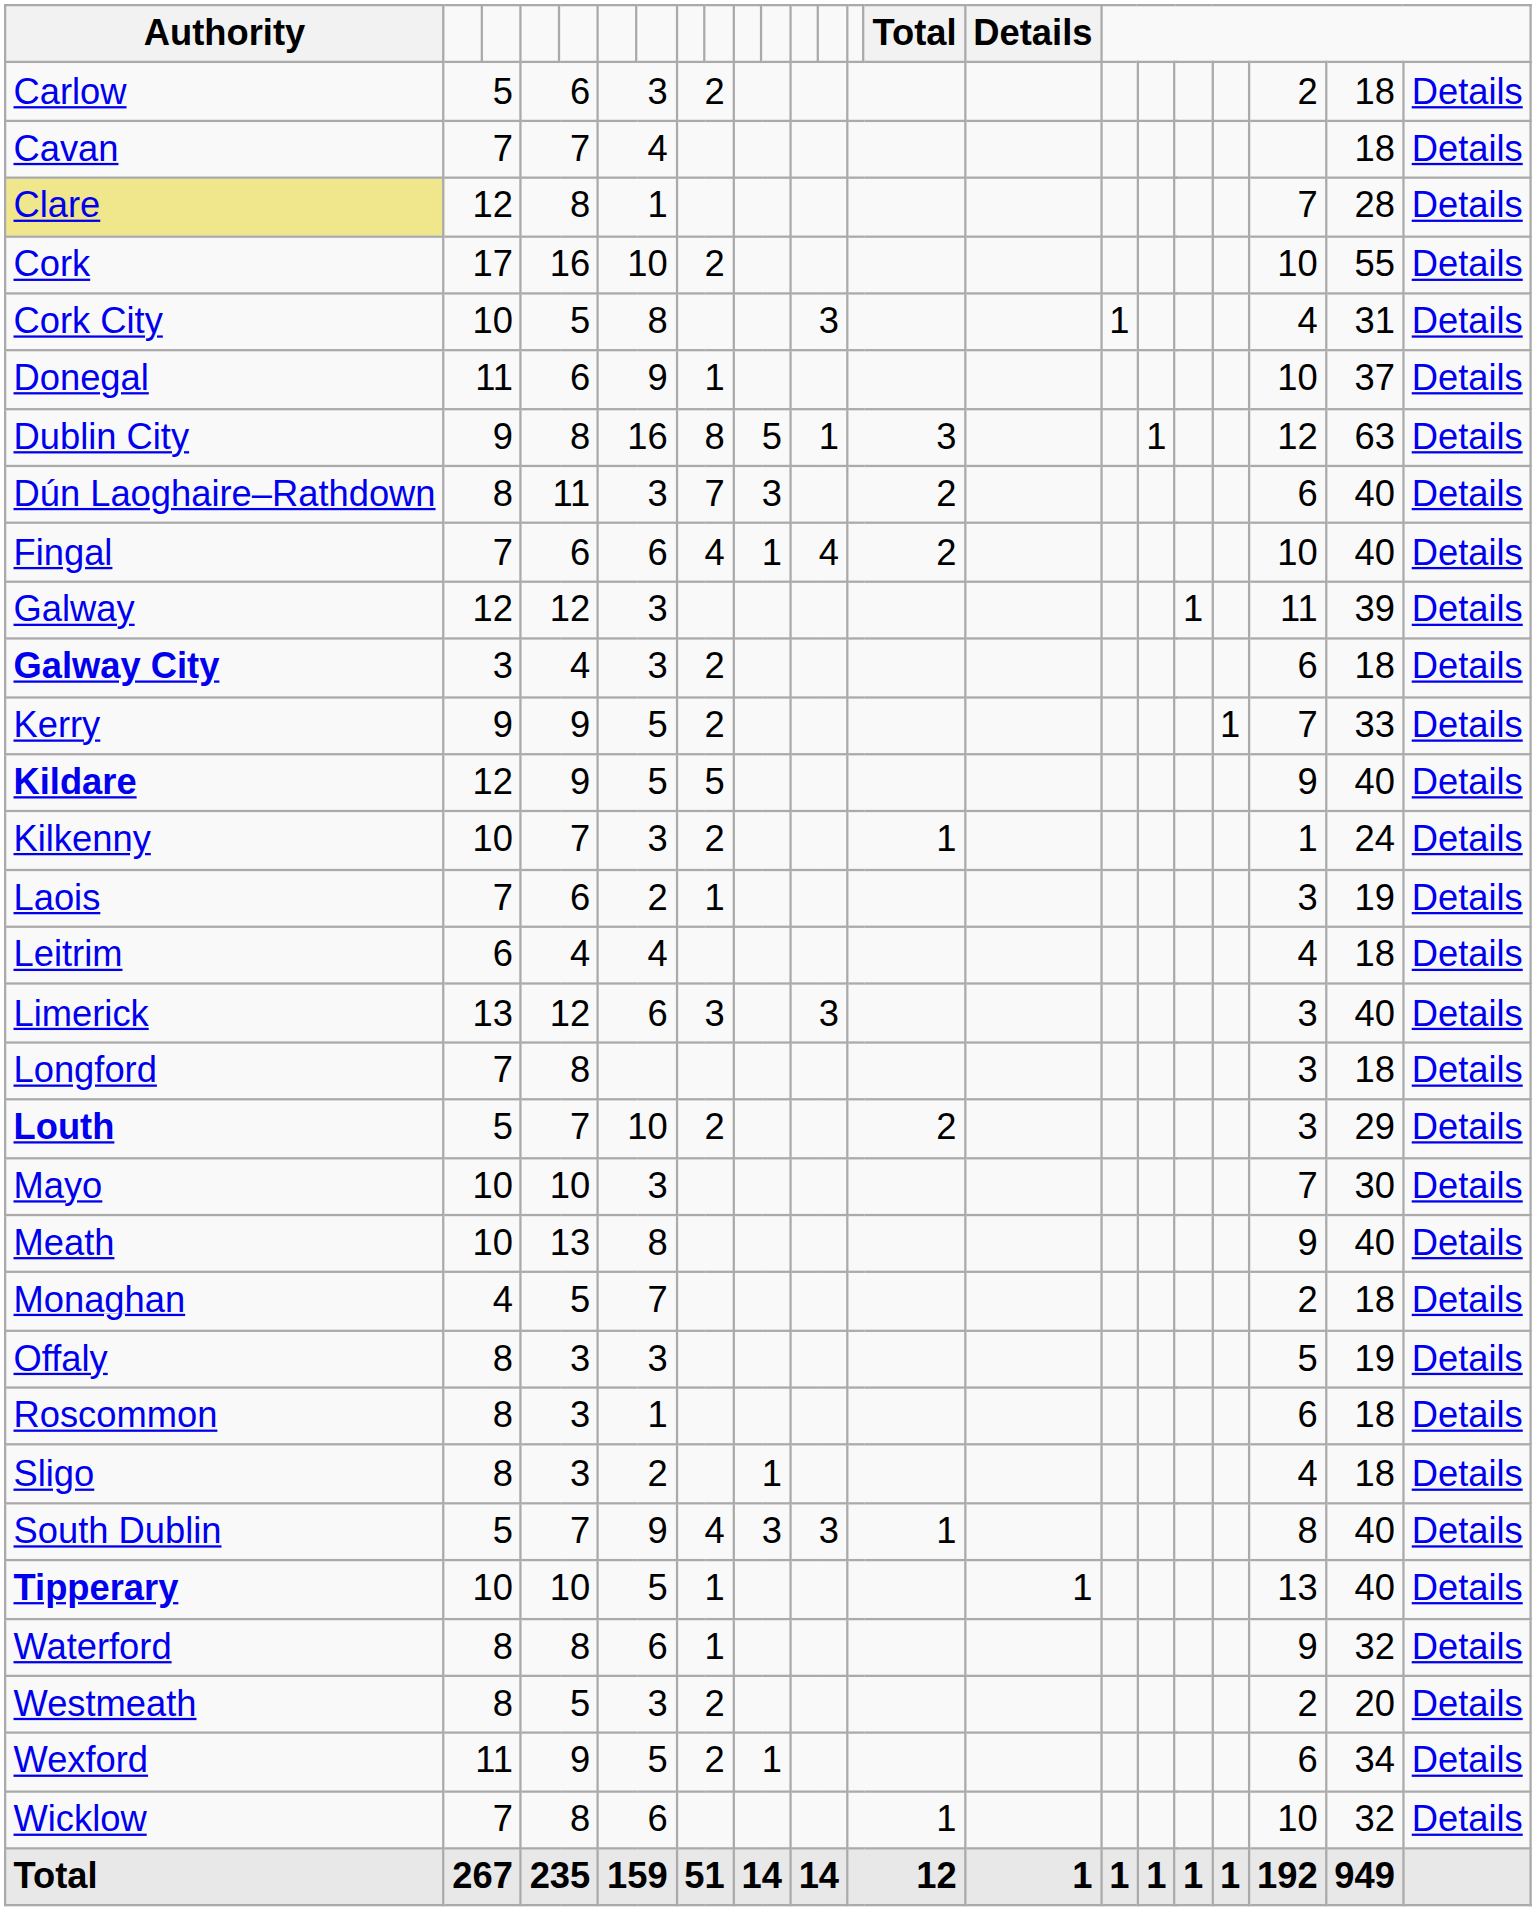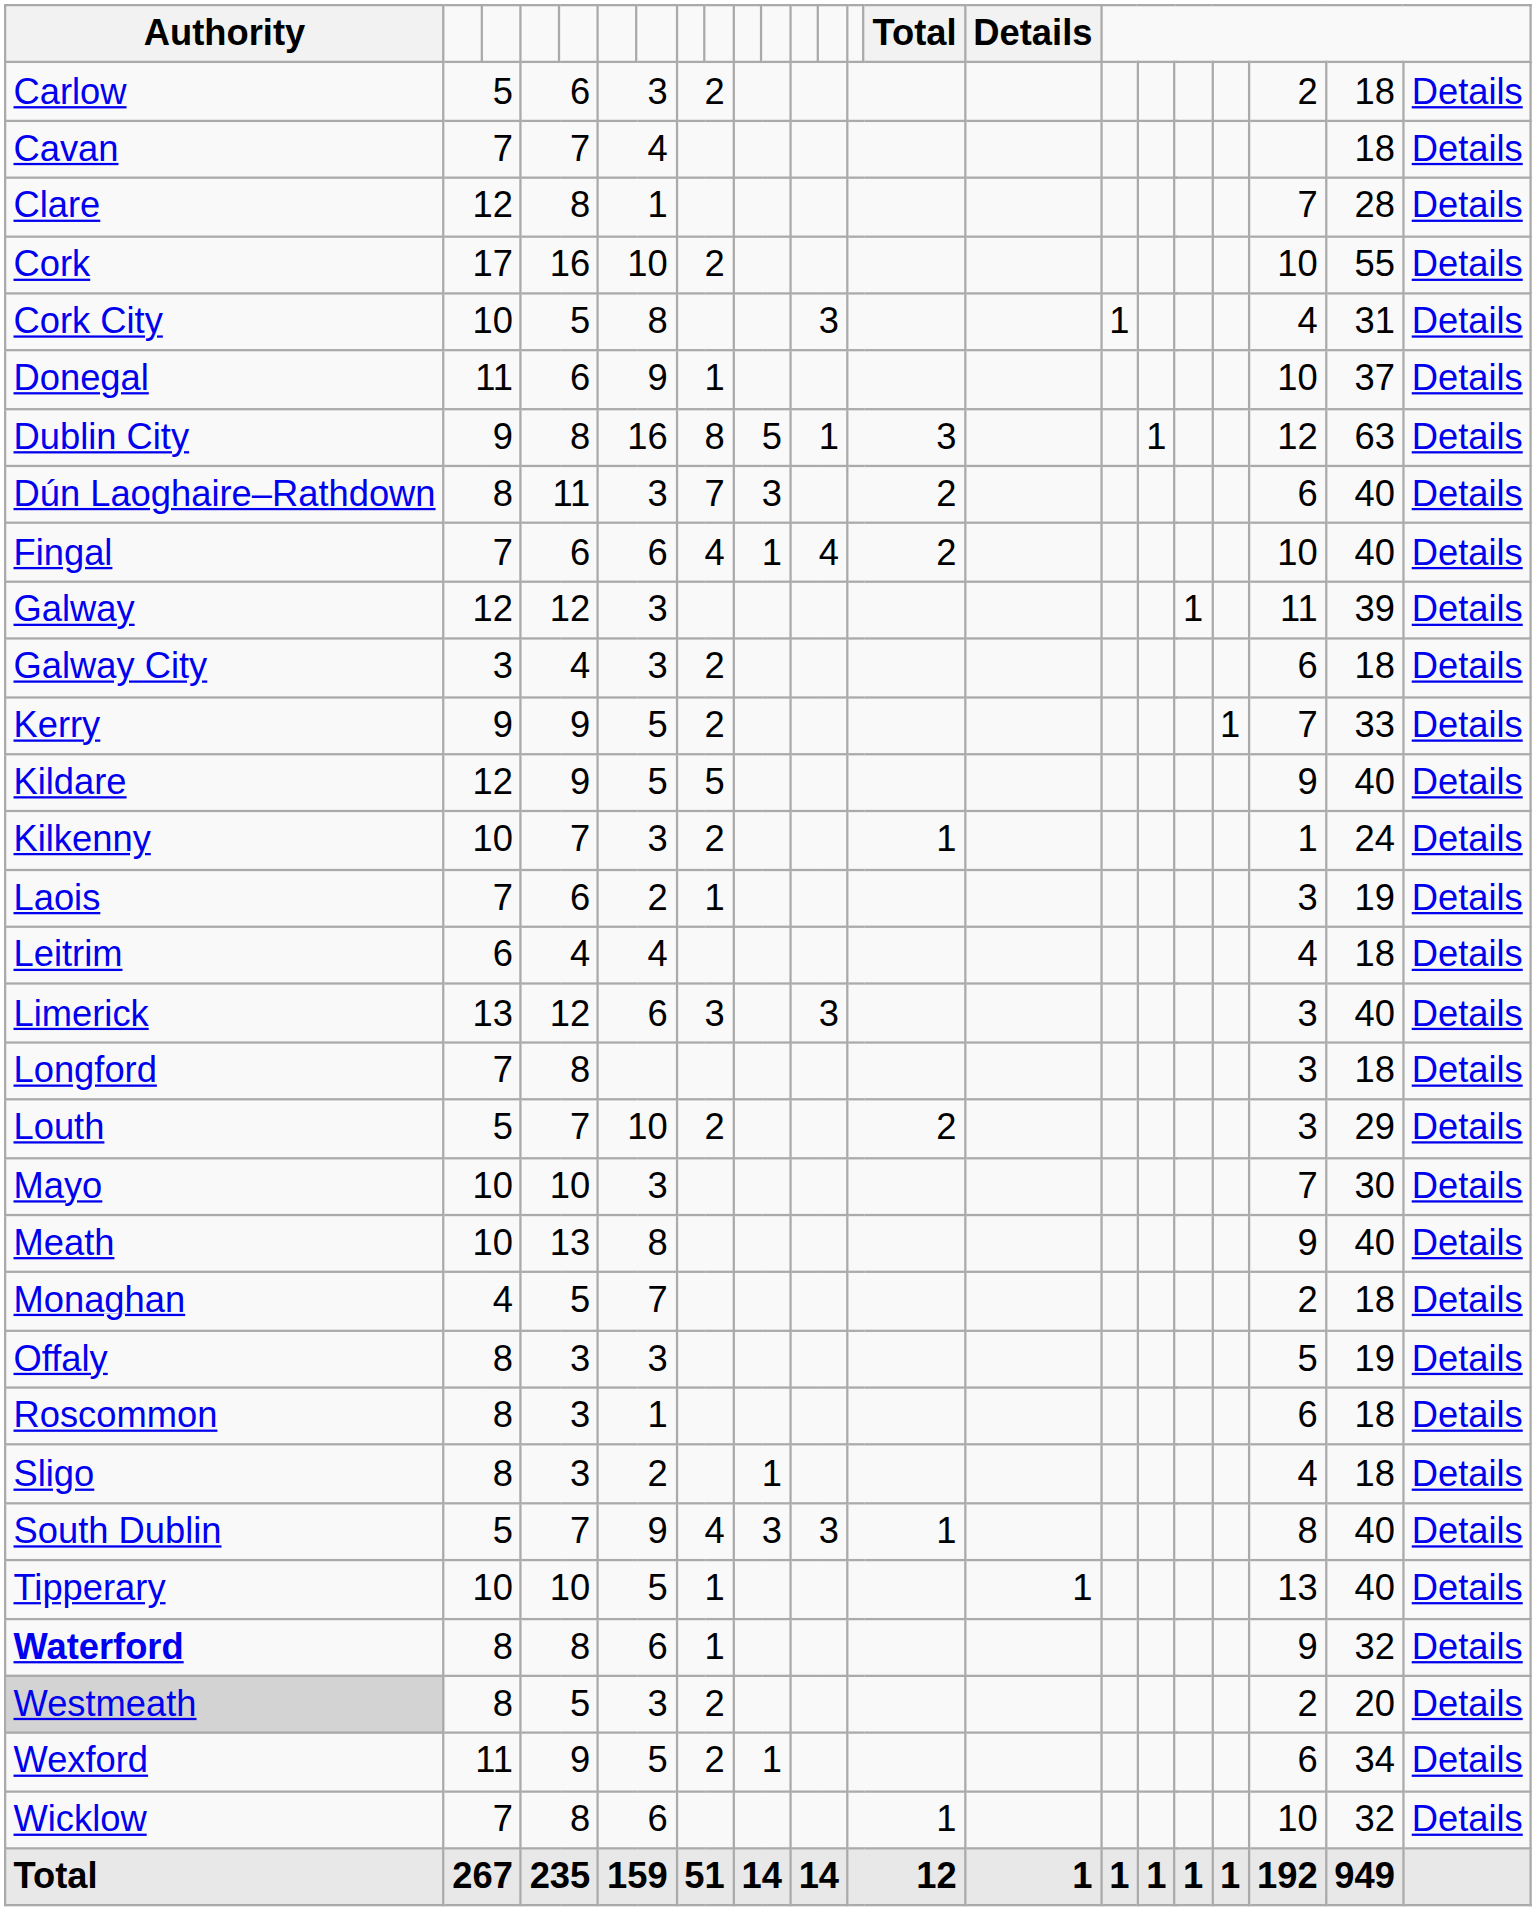(57, 206) khaki background -> (57, 206) no background
(116, 666) bold -> (110, 666) normal
(75, 782) bold -> (70, 782) normal
(64, 1127) bold -> (59, 1127) normal
(96, 1588) bold -> (90, 1588) normal
(93, 1646) normal -> (99, 1646) bold
(105, 1703) no background -> (105, 1703) lightgrey background
